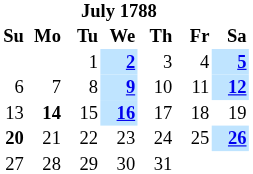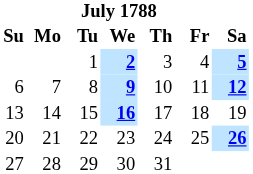(52, 112) bold -> (52, 112) normal
(15, 138) bold -> (15, 138) normal
